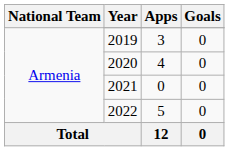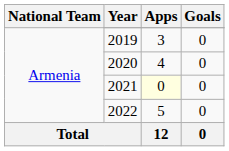(161, 87) no background -> (161, 87) lightyellow background
